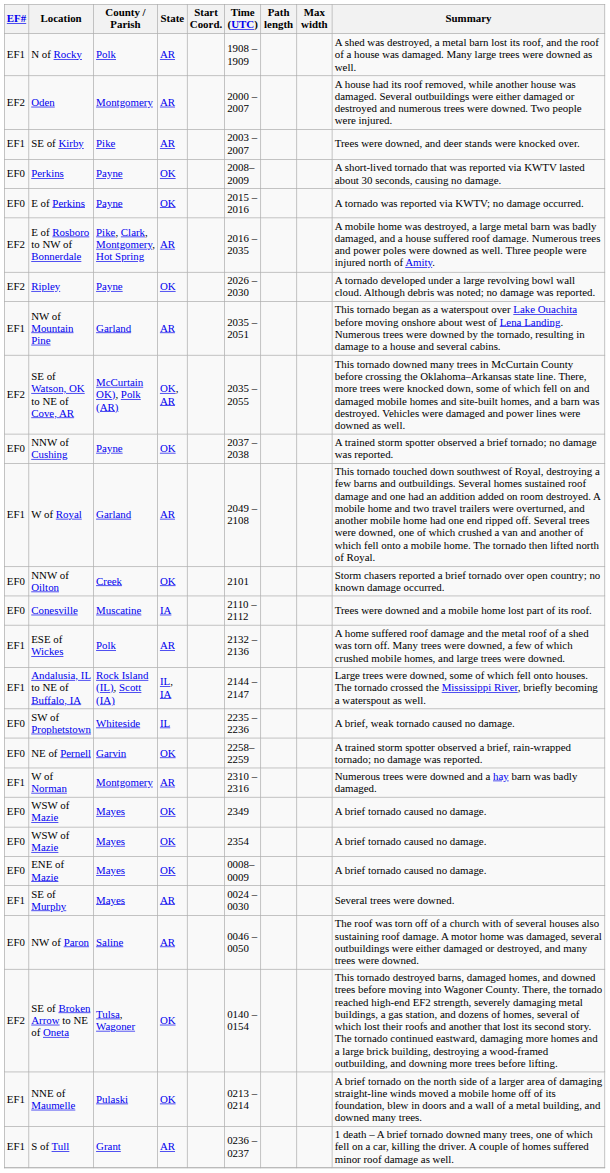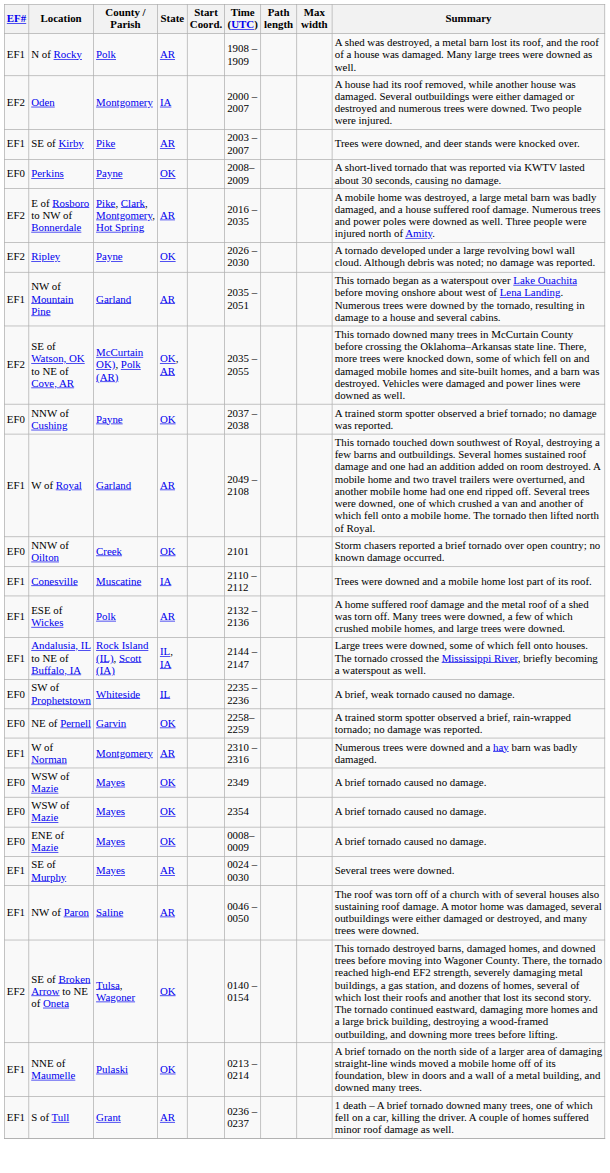(167, 102) AR -> (166, 102) IA
- row: (58, 203)
(16, 610) EF0 -> (16, 581) EF1
(16, 942) EF0 -> (16, 912) EF1
